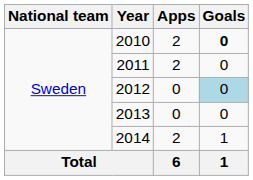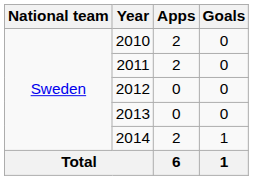(224, 41) bold -> (224, 41) normal
(224, 89) lightblue background -> (224, 89) no background
